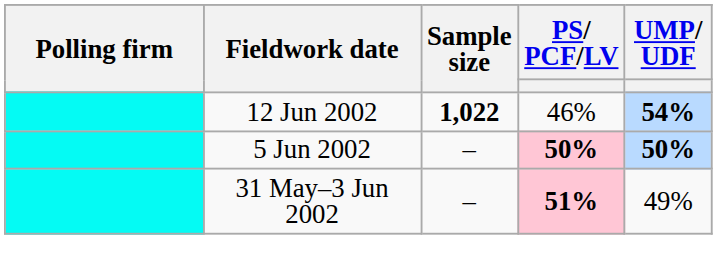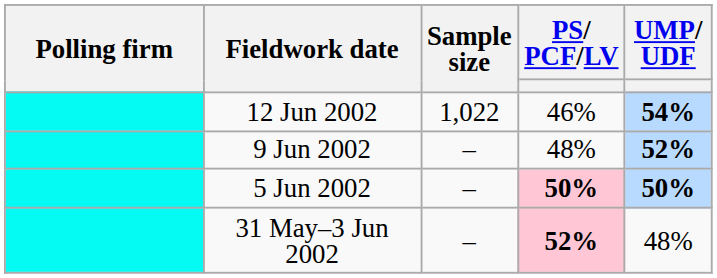(469, 112) bold -> (469, 112) normal
+ row: (312, 150)
(571, 202) 51% -> (571, 240) 52%
(668, 202) 49% -> (668, 240) 48%
